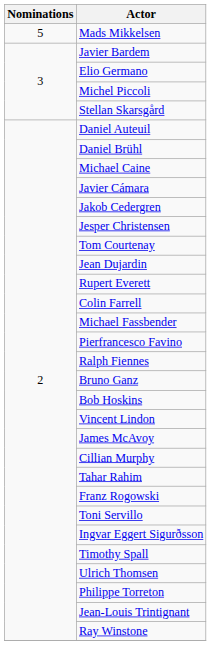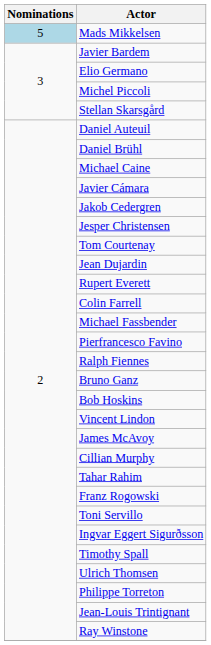(40, 33) no background -> (40, 33) lightblue background
